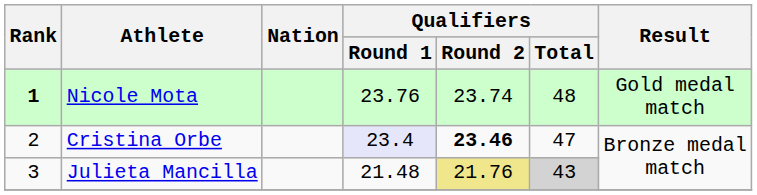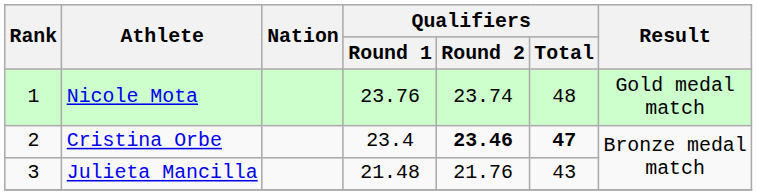(33, 97) bold -> (33, 97) normal
(390, 141) lavender background -> (390, 141) no background
(564, 141) normal -> (564, 141) bold
(483, 174) khaki background -> (483, 174) no background
(564, 174) lightgrey background -> (564, 174) no background
